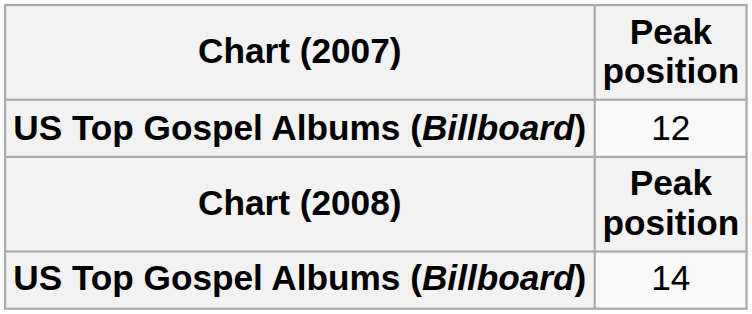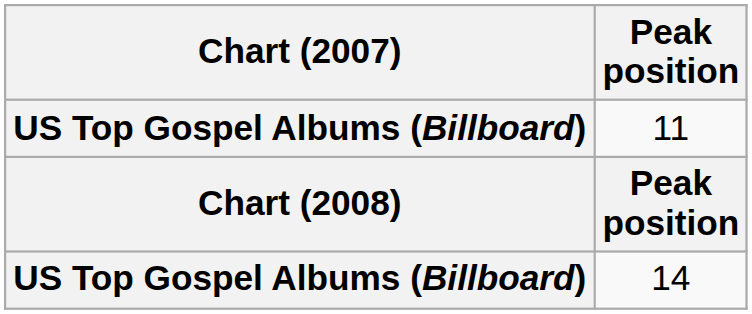(671, 127) 12 -> (671, 127) 11
